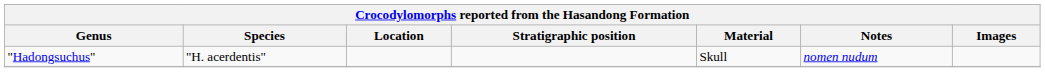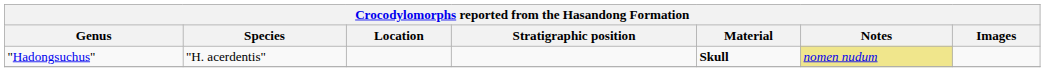(713, 56) normal -> (714, 56) bold
(841, 56) no background -> (841, 56) khaki background
